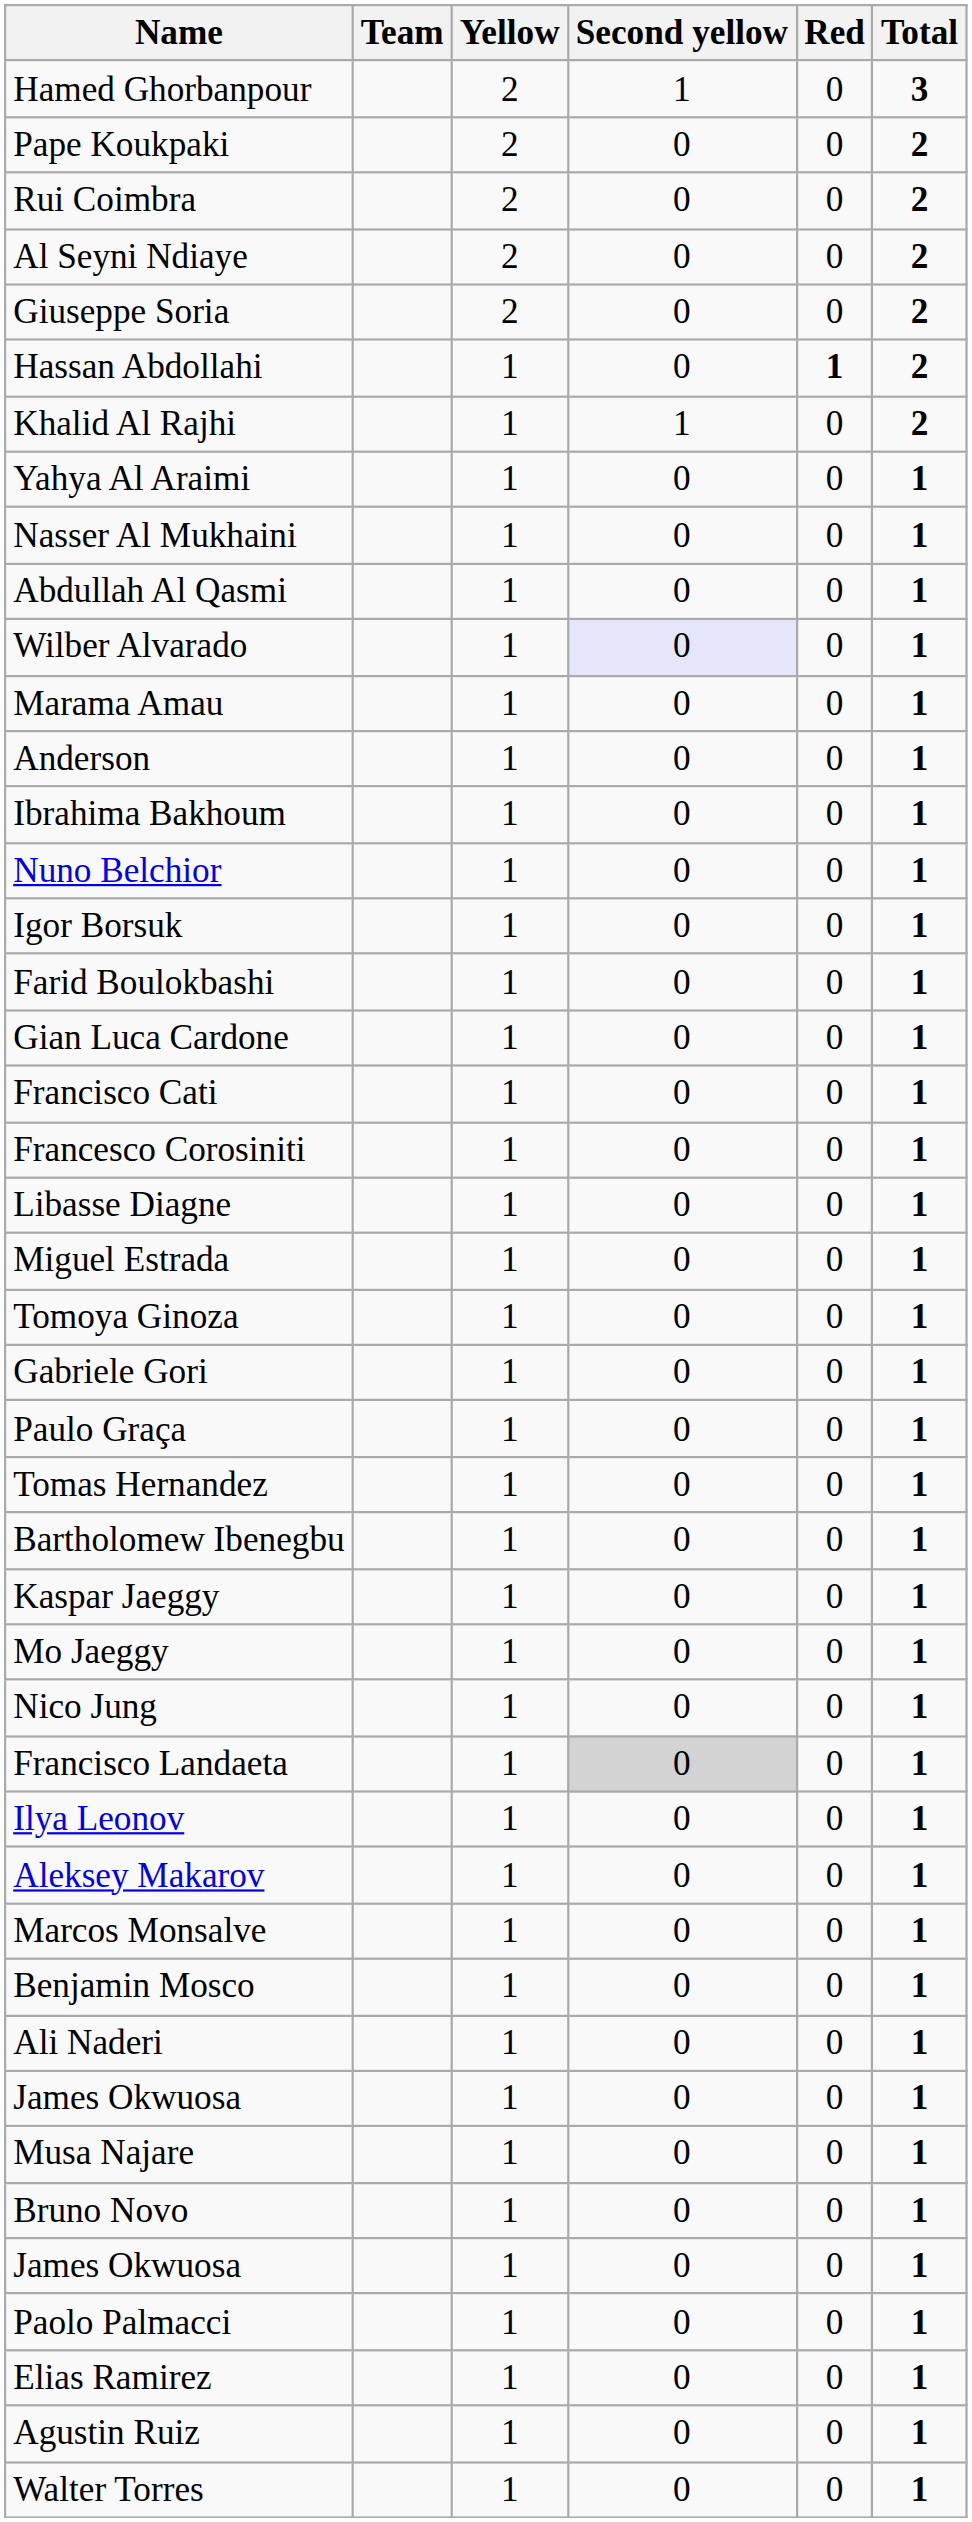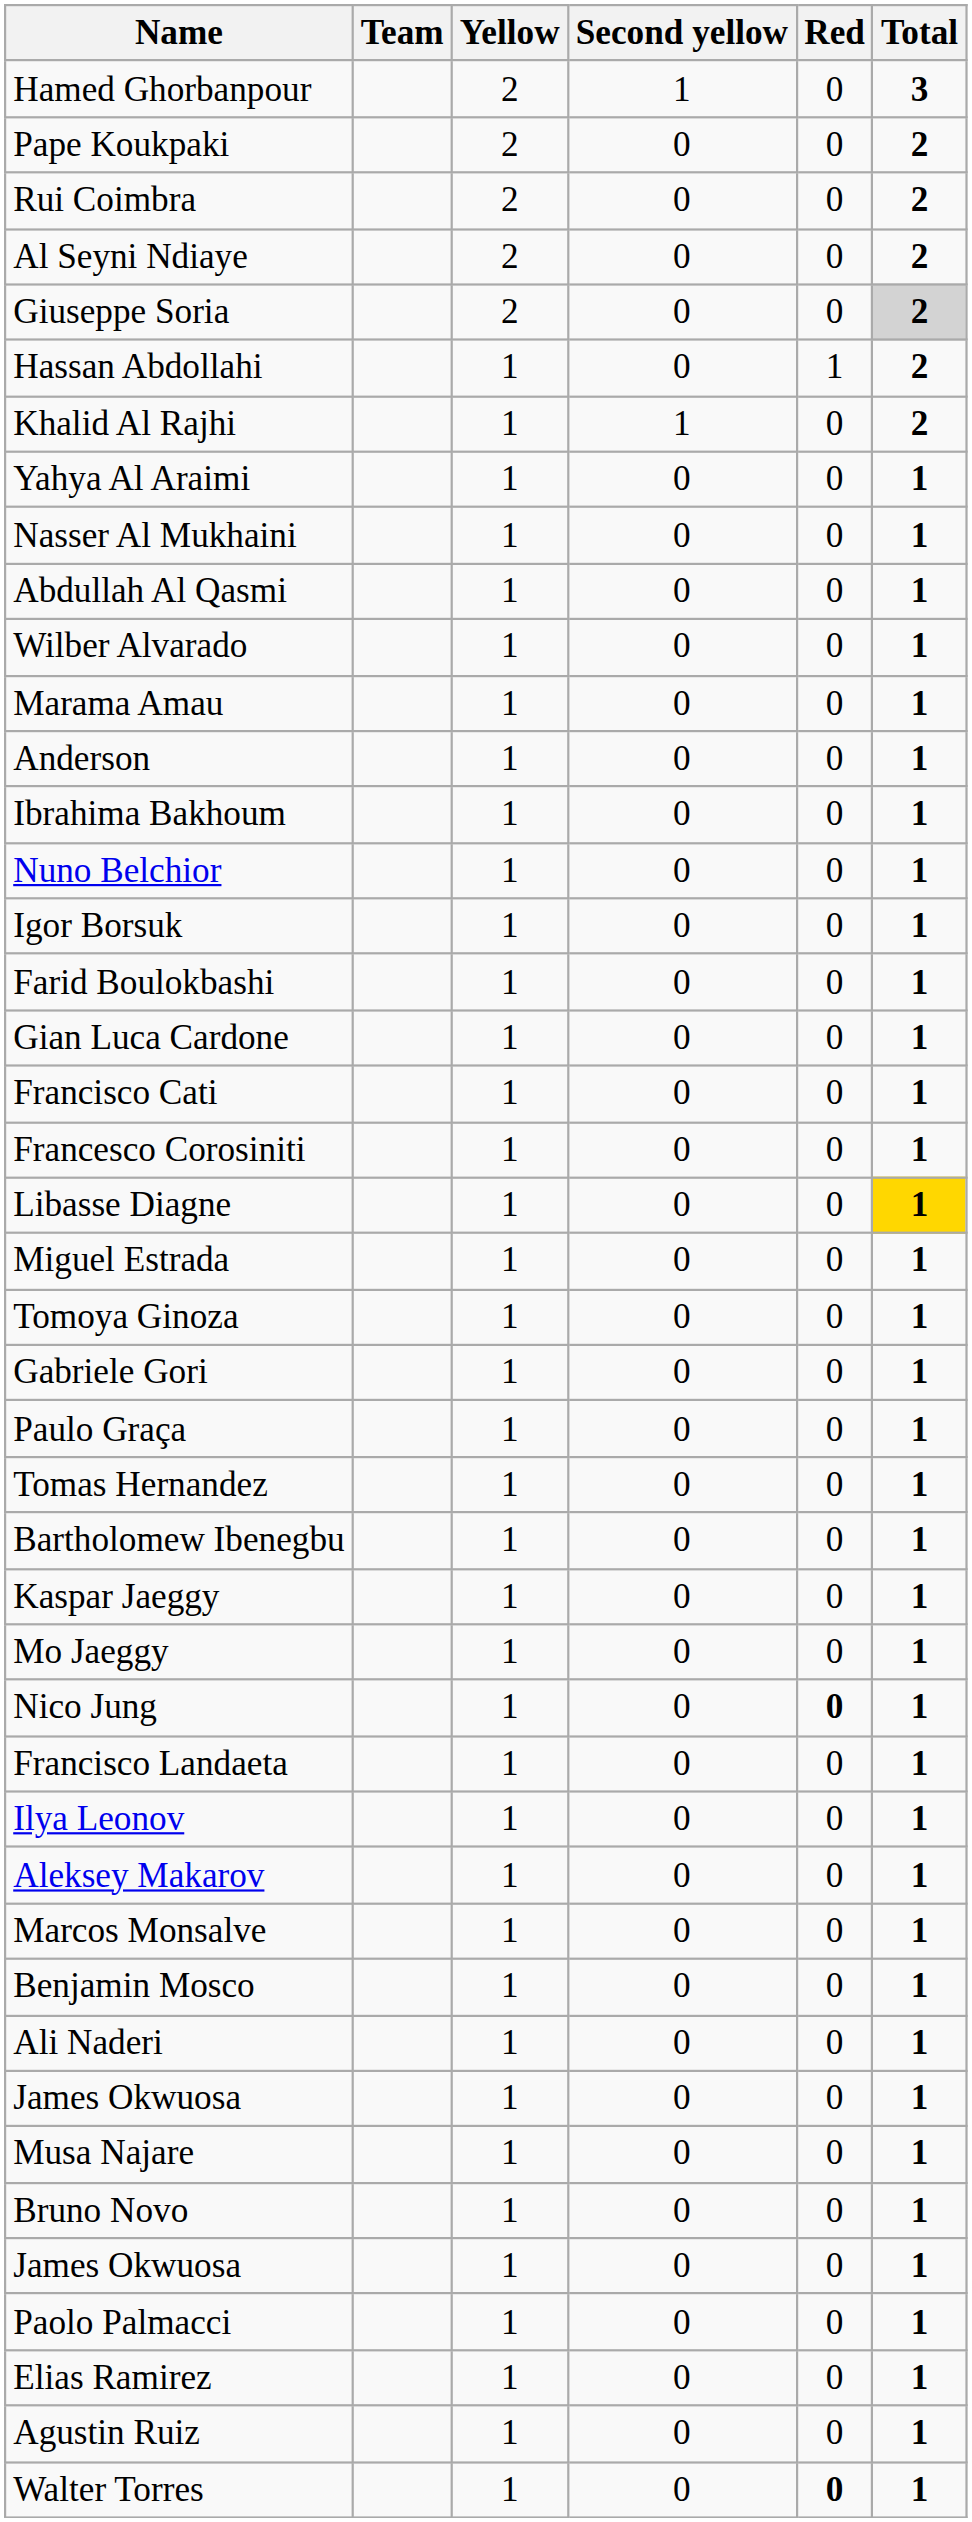(920, 311) no background -> (920, 311) lightgrey background
(835, 367) bold -> (835, 367) normal
(682, 646) lavender background -> (682, 646) no background
(920, 1204) no background -> (920, 1204) gold background
(835, 1707) normal -> (835, 1707) bold
(682, 1762) lightgrey background -> (682, 1762) no background
(835, 2488) normal -> (835, 2488) bold
